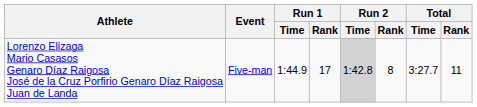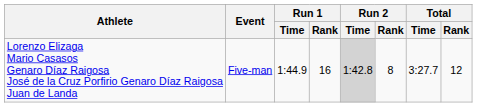(325, 71) 17 -> (325, 71) 16
(456, 71) 11 -> (456, 71) 12
